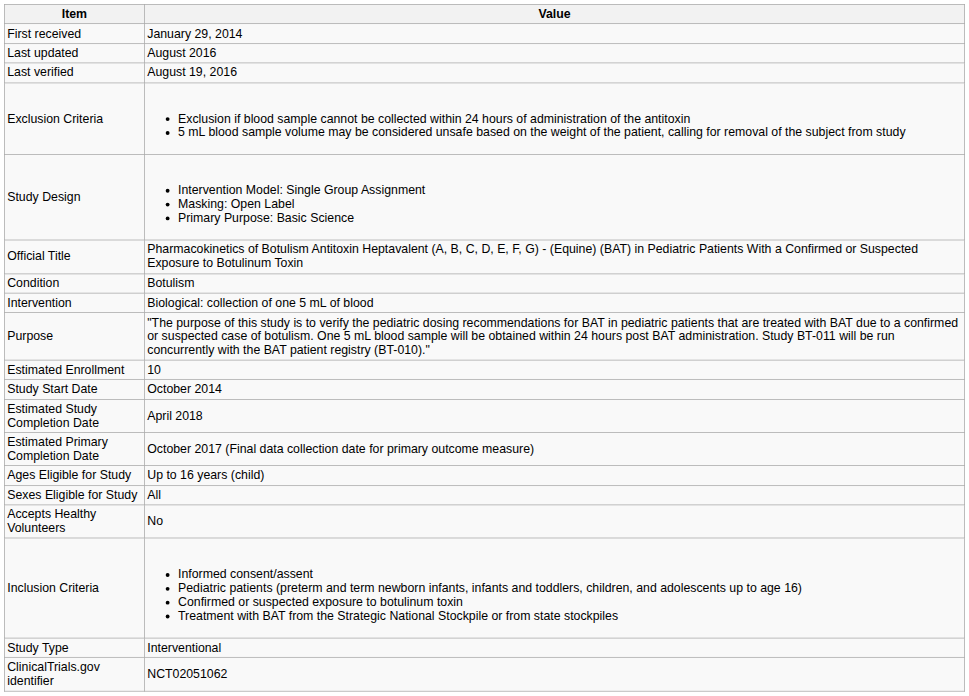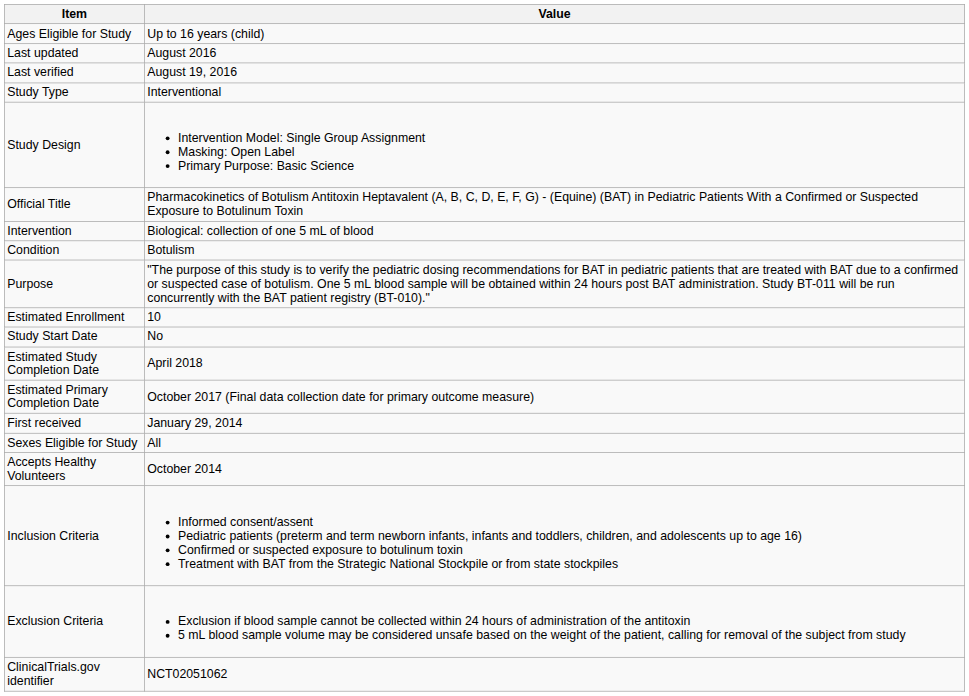rows swapped: (44, 33) <-> (69, 475)
rows swapped: (38, 647) <-> (55, 118)
rows swapped: (33, 283) <-> (39, 303)
(185, 389) October 2014 -> (155, 336) No
(155, 521) No -> (185, 469) October 2014
